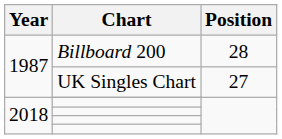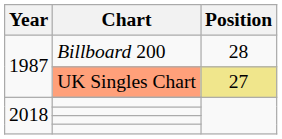(127, 81) no background -> (127, 81) lightsalmon background
(239, 81) no background -> (239, 81) khaki background
